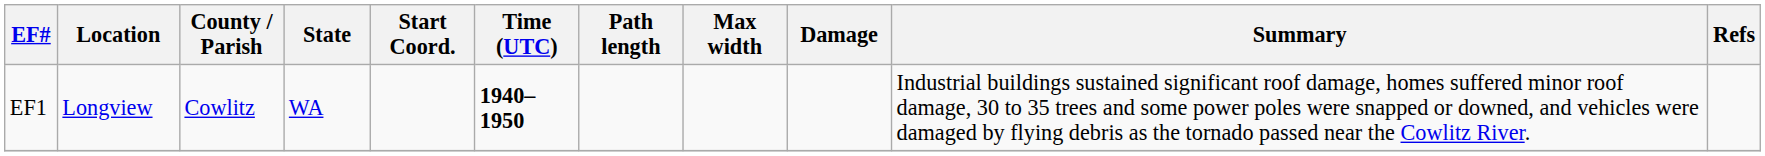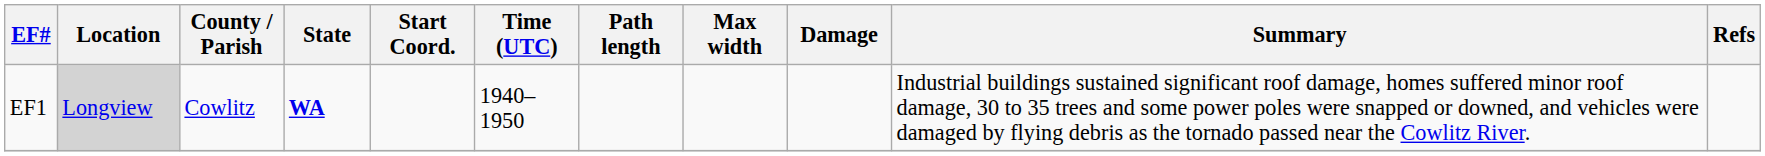(107, 107) no background -> (107, 107) lightgrey background
(306, 107) normal -> (307, 107) bold
(508, 107) bold -> (508, 107) normal
